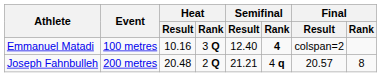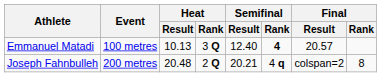(178, 46) 10.16 -> (178, 46) 10.13
(319, 46) colspan=2 -> (319, 46) 20.57
(244, 64) 21.21 -> (244, 64) 20.21
(319, 64) 20.57 -> (319, 64) colspan=2
